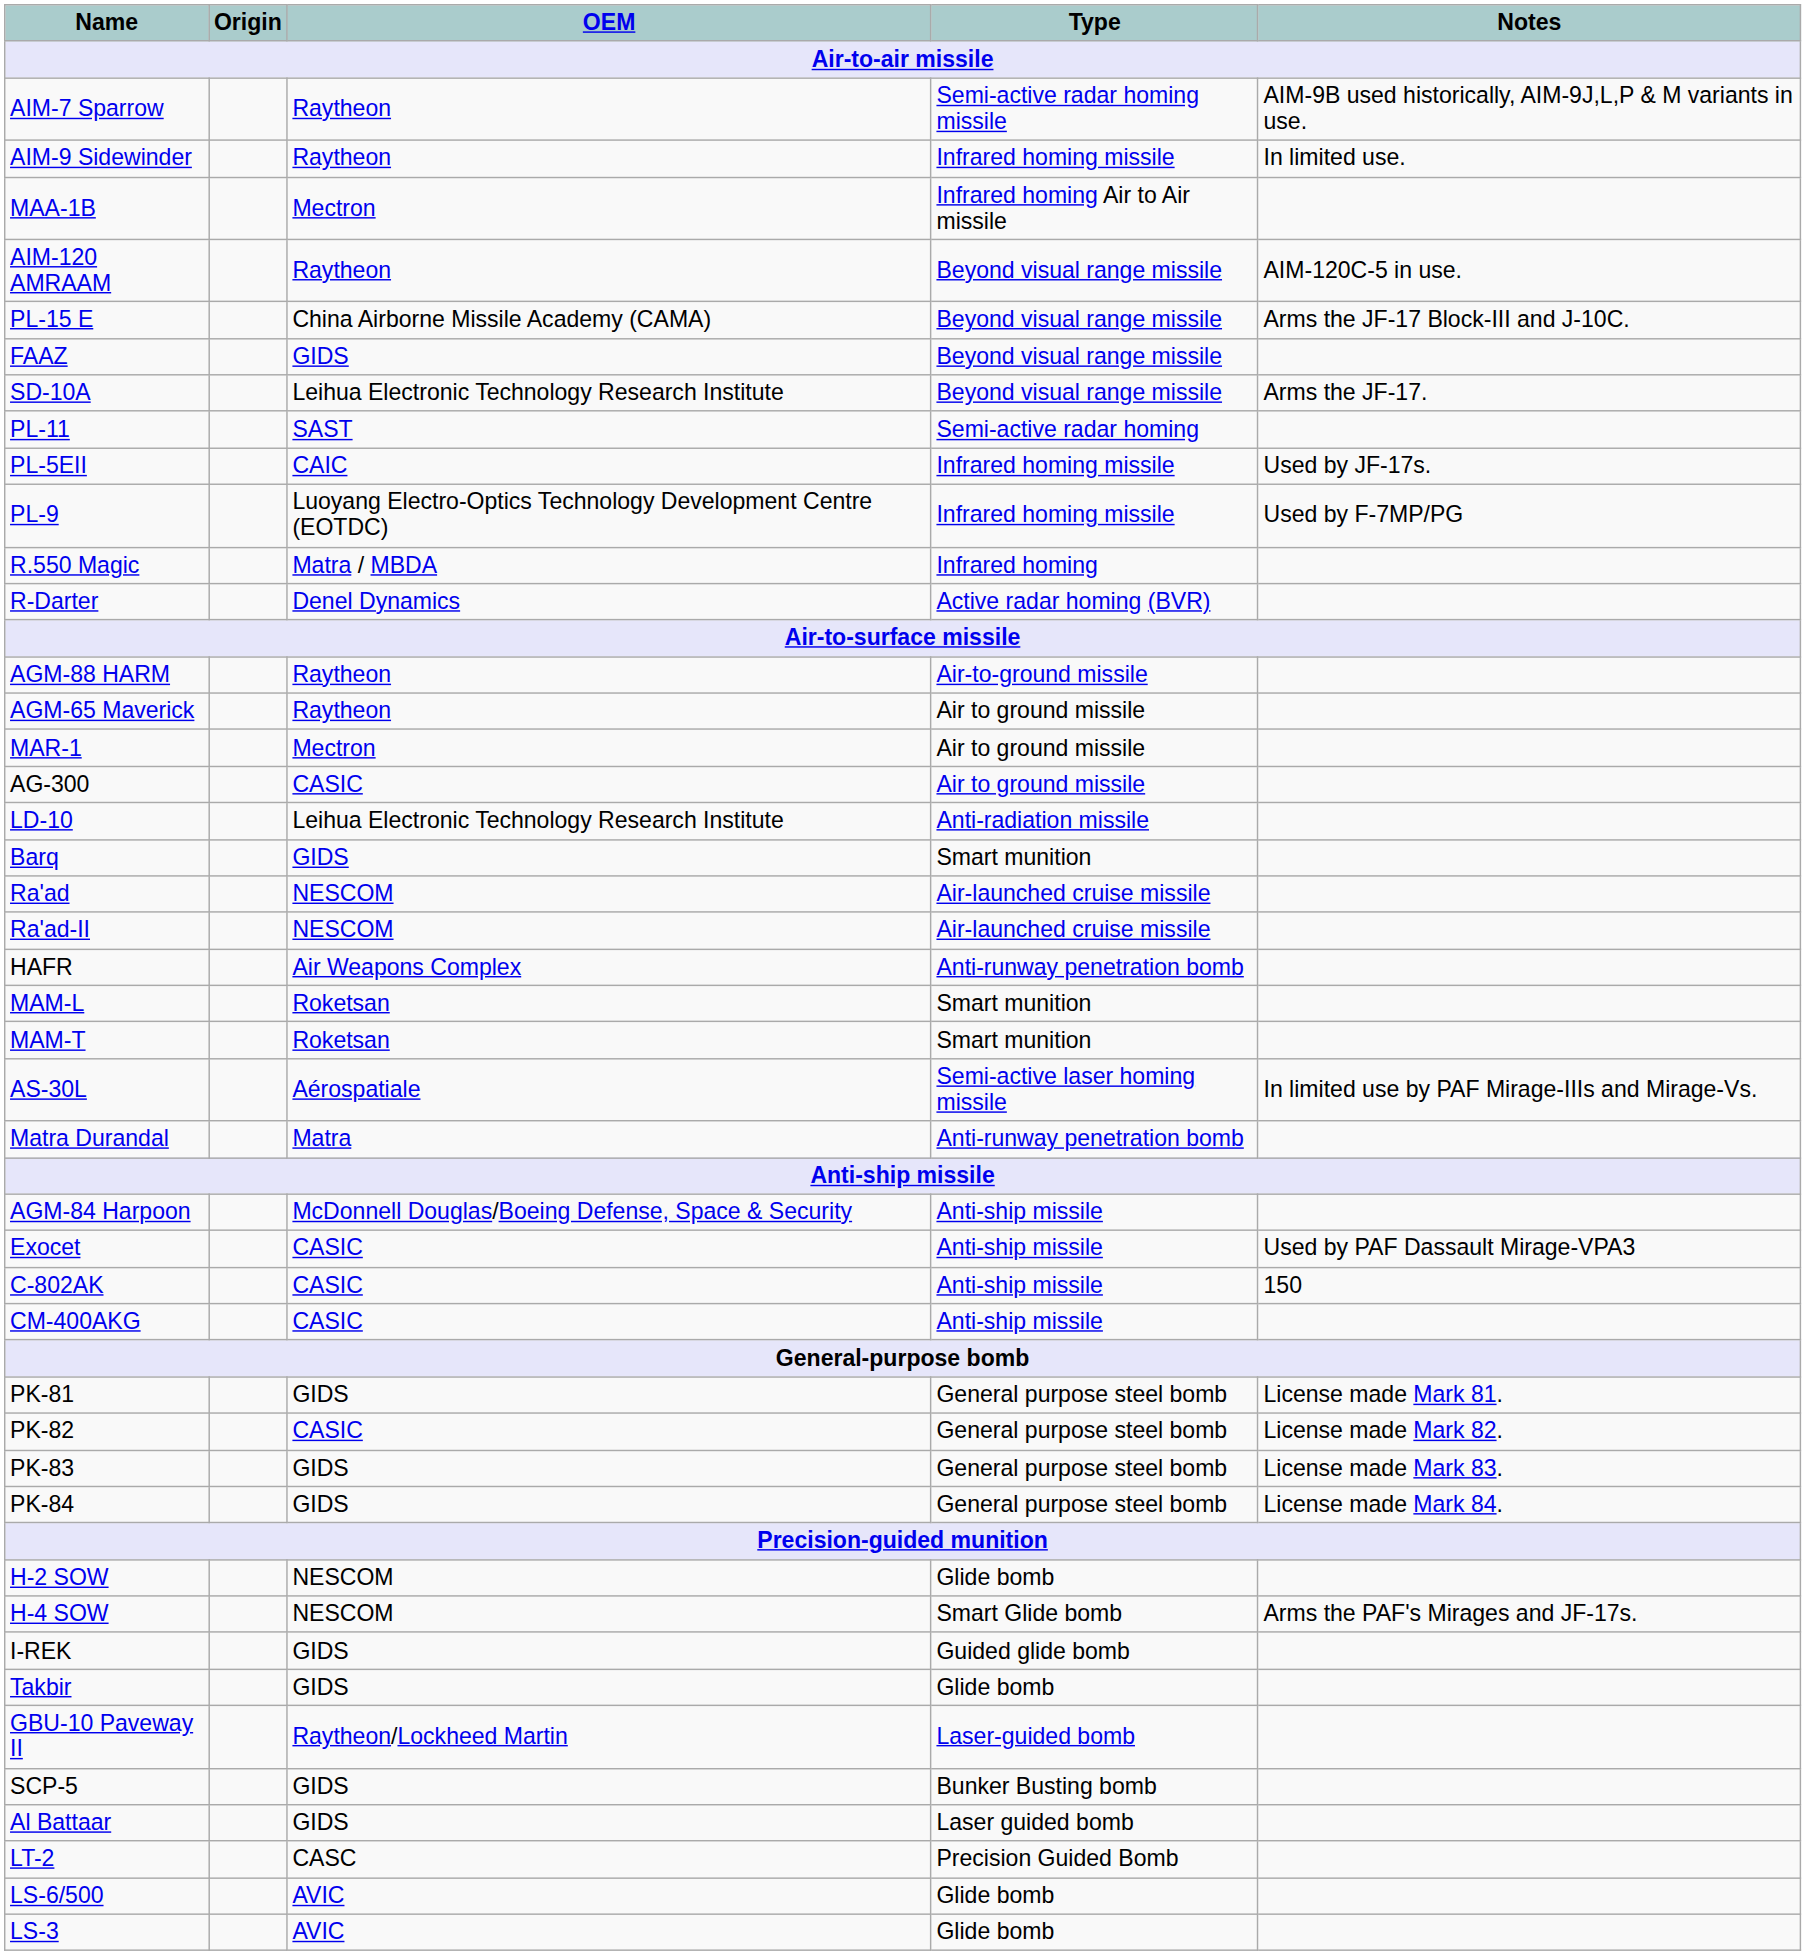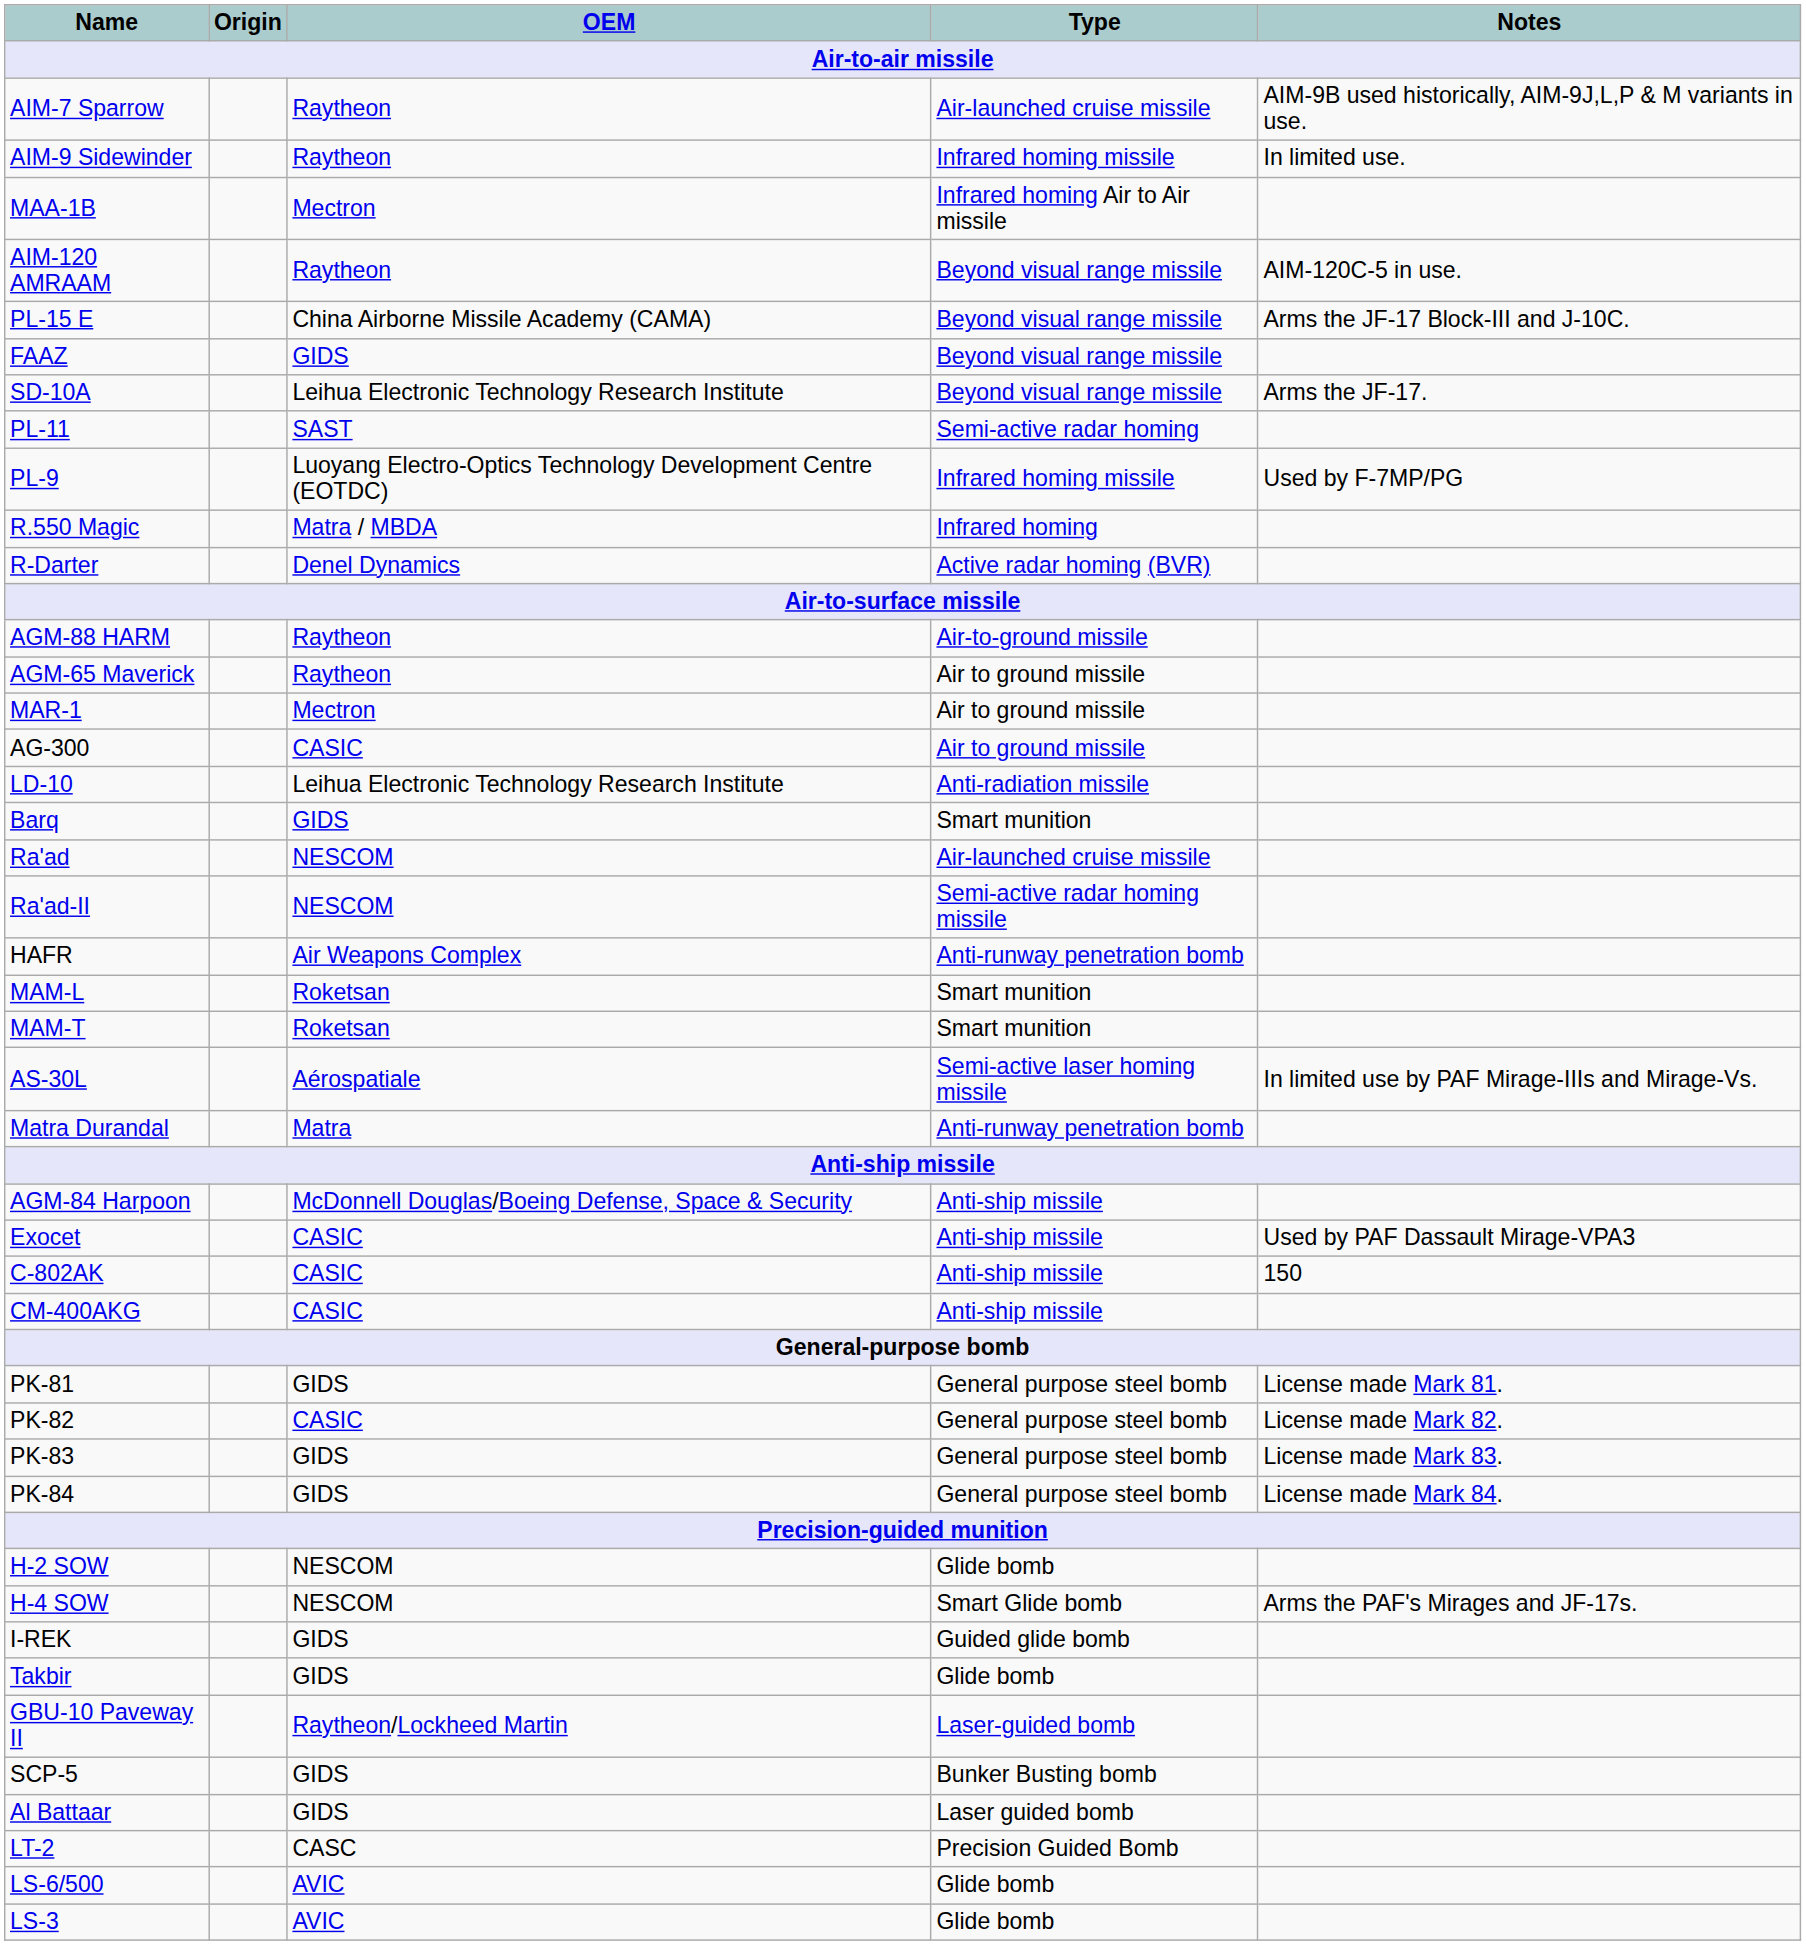(1068, 108) Semi-active radar homing missile -> (1073, 108) Air-launched cruise missile
- row: (48, 465)
(1073, 930) Air-launched cruise missile -> (1068, 906) Semi-active radar homing missile
